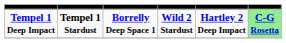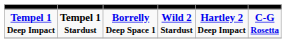(265, 23) lightgreen background -> (265, 23) no background
